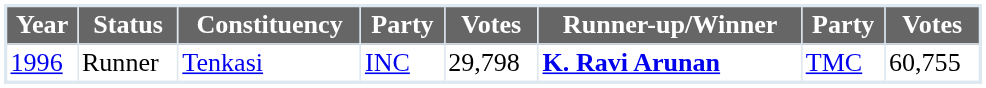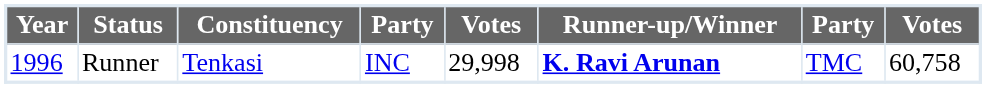(484, 62) 29,798 -> (484, 62) 29,998
(925, 62) 60,755 -> (925, 62) 60,758
